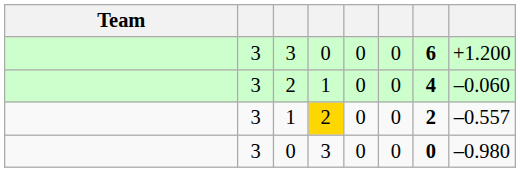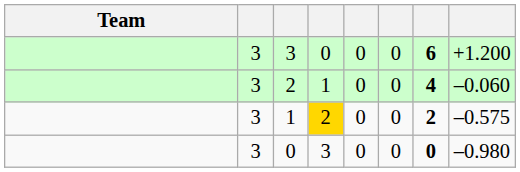(482, 118) –0.557 -> (482, 118) –0.575
